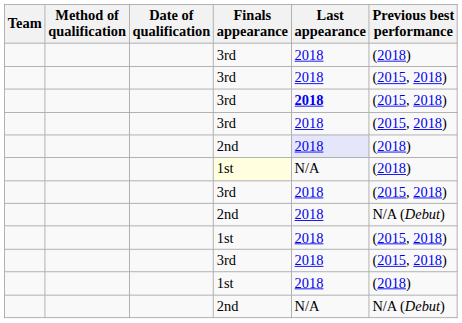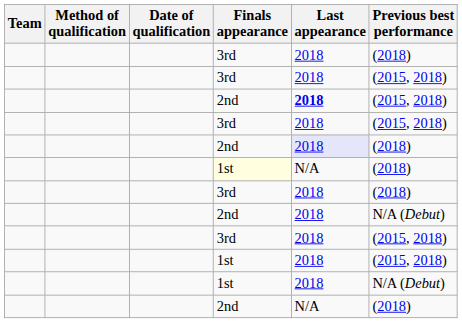(226, 100) 3rd -> (228, 100) 2nd
(410, 191) (2015, 2018) -> (392, 191) (2018)
(225, 237) 1st -> (226, 237) 3rd
(226, 260) 3rd -> (225, 260) 1st
(392, 283) (2018) -> (409, 283) N/A (Debut)
(409, 306) N/A (Debut) -> (392, 306) (2018)
